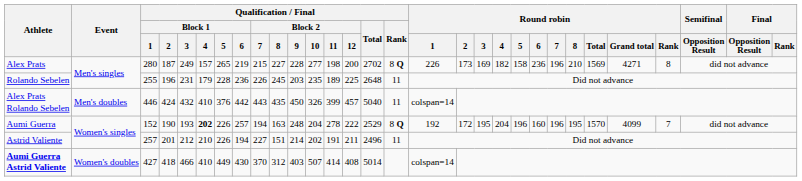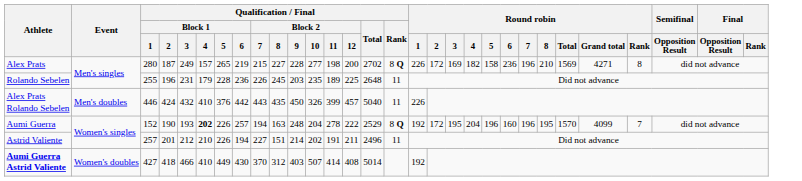(465, 64) 173 -> (436, 64) 172
(432, 102) colspan=14 -> (418, 102) 226
(432, 162) colspan=14 -> (418, 162) 192
